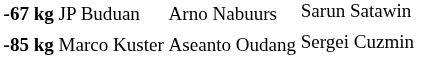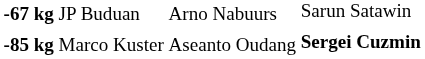(357, 42) normal -> (361, 42) bold
